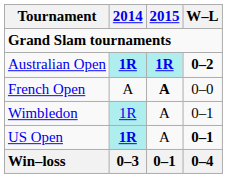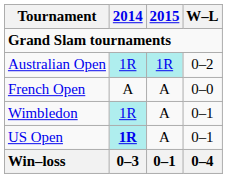(128, 64) bold -> (128, 64) normal
(164, 64) bold -> (164, 64) normal
(202, 64) bold -> (202, 64) normal
(164, 88) bold -> (164, 88) normal
(202, 137) bold -> (202, 137) normal
